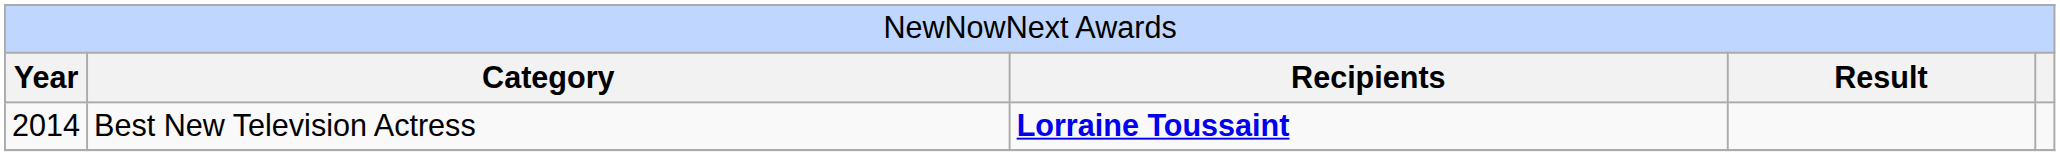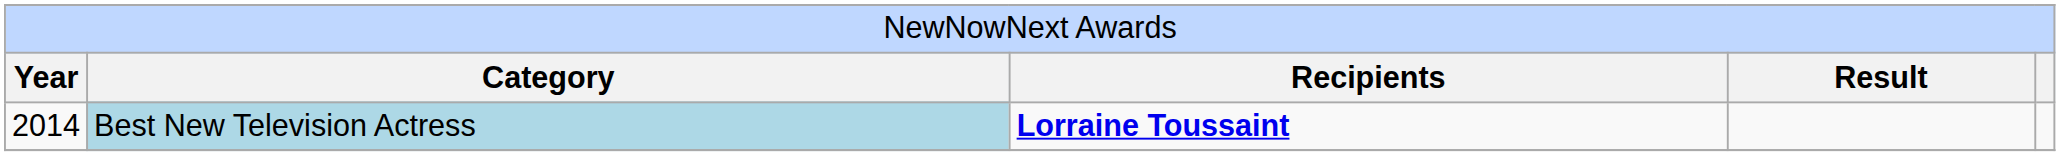(285, 125) no background -> (285, 125) lightblue background
